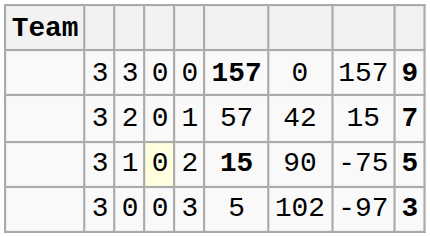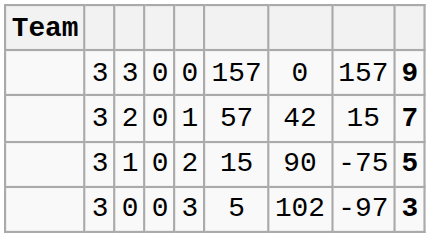(237, 73) bold -> (237, 73) normal
(160, 164) lightyellow background -> (160, 164) no background
(237, 164) bold -> (237, 164) normal
